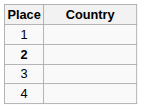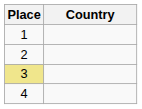(24, 54) bold -> (24, 54) normal
(24, 74) no background -> (24, 74) khaki background
